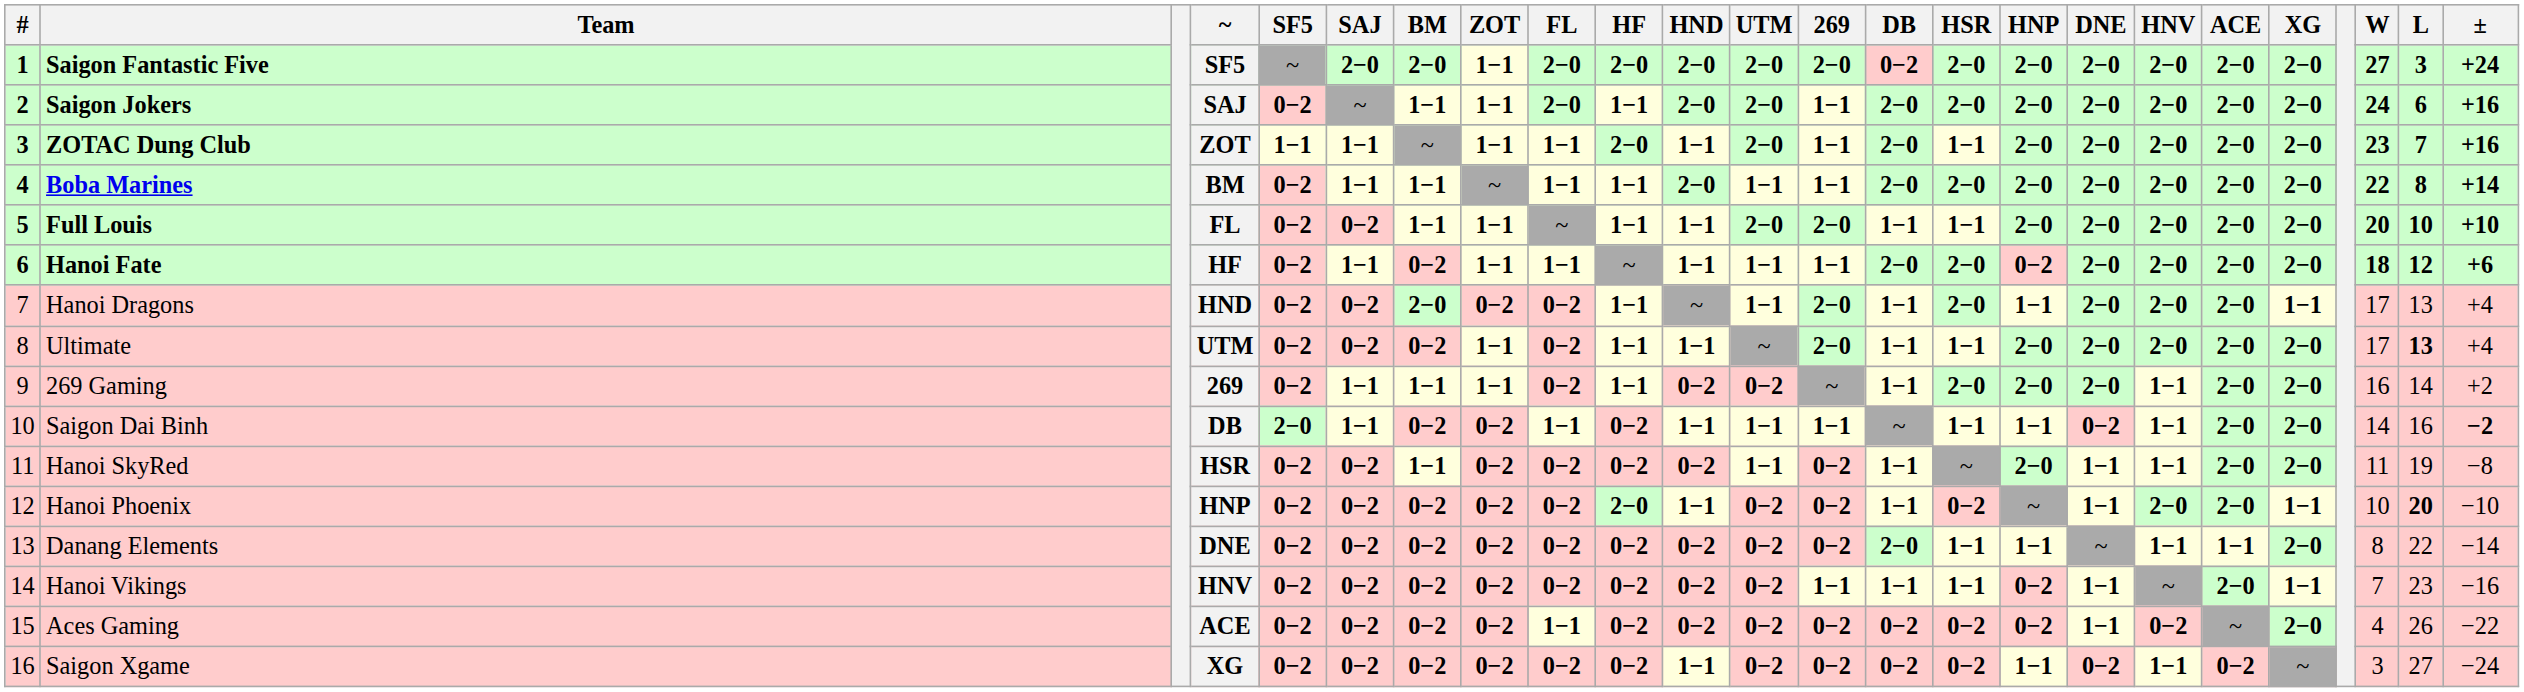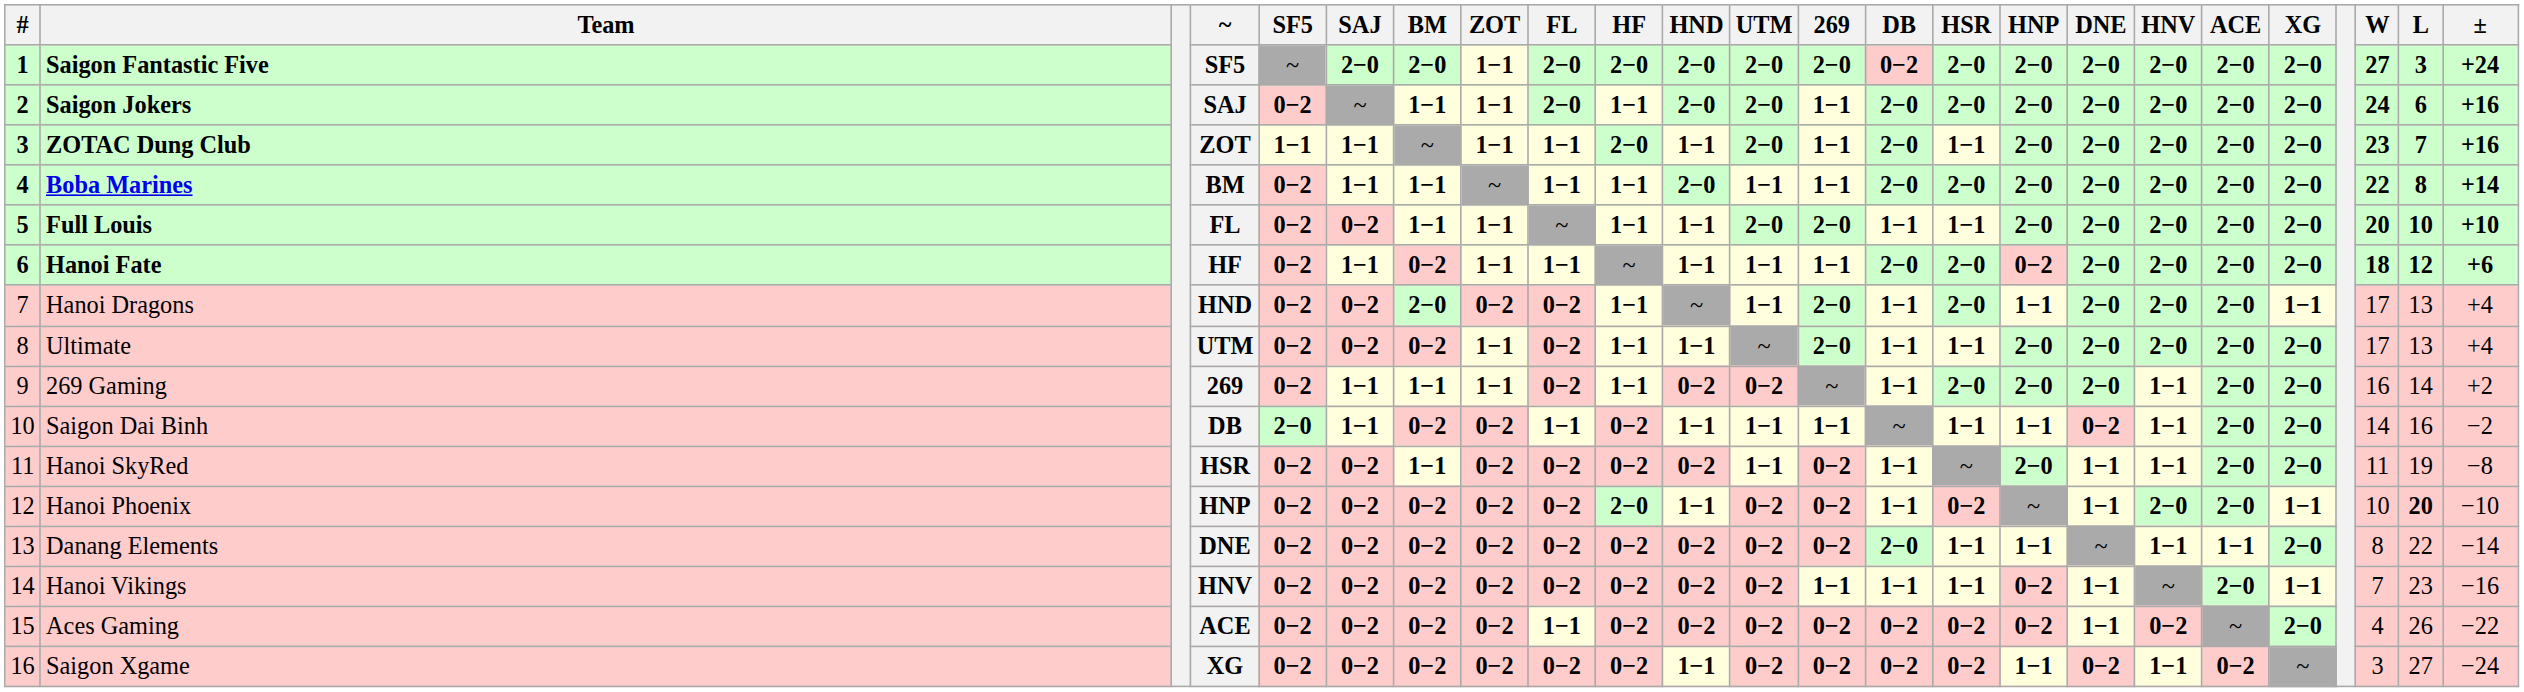(2421, 345) bold -> (2421, 345) normal
(2480, 425) bold -> (2480, 425) normal
